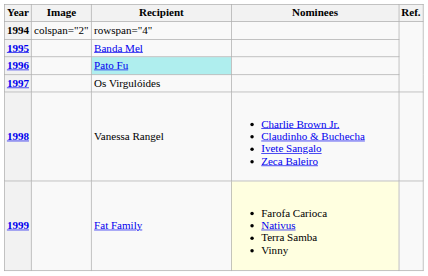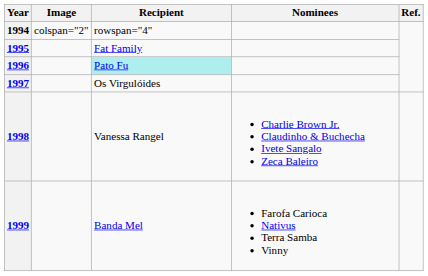(118, 48) Banda Mel -> (118, 48) Fat Family
(118, 225) Fat Family -> (118, 225) Banda Mel
(315, 232) lightyellow background -> (315, 232) no background
